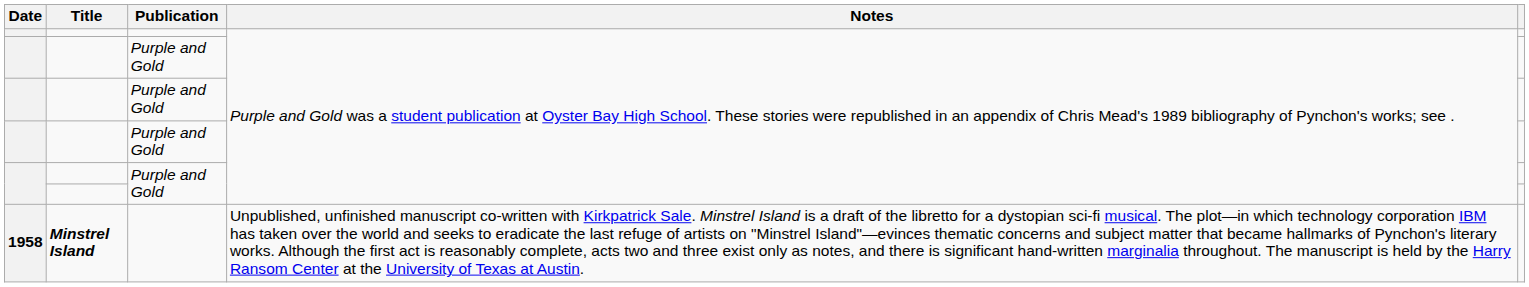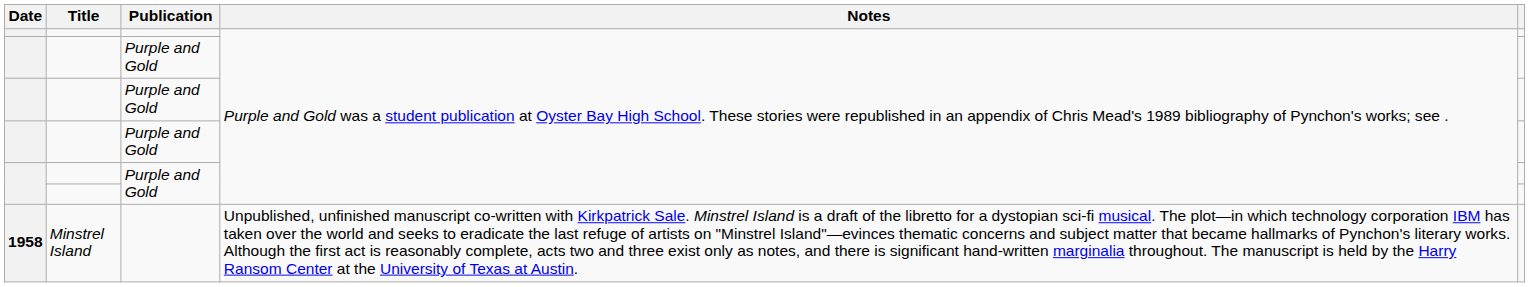(79, 243) bold -> (77, 243) normal
